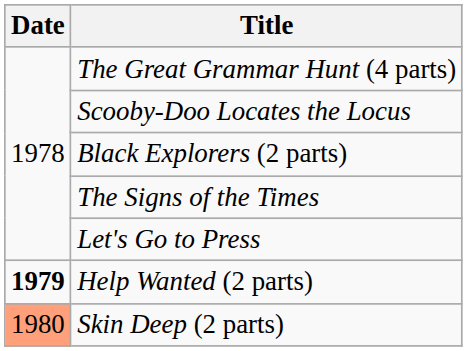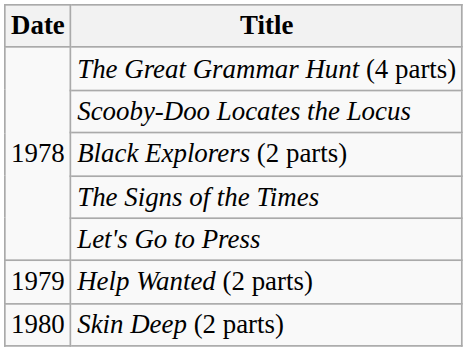(38, 281) bold -> (38, 281) normal
(38, 324) lightsalmon background -> (38, 324) no background
